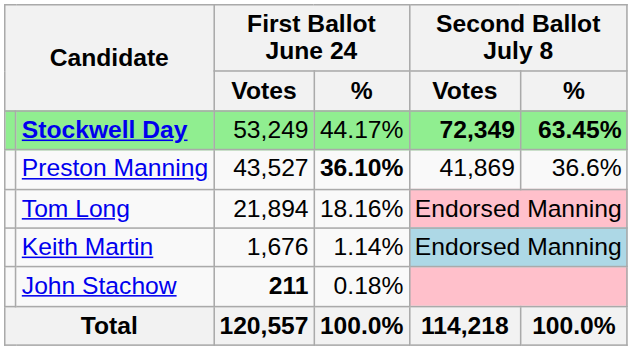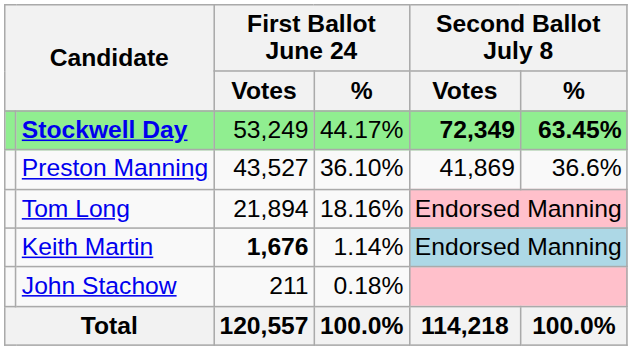(362, 168) bold -> (362, 168) normal
(278, 247) normal -> (278, 247) bold
(289, 286) bold -> (289, 286) normal
